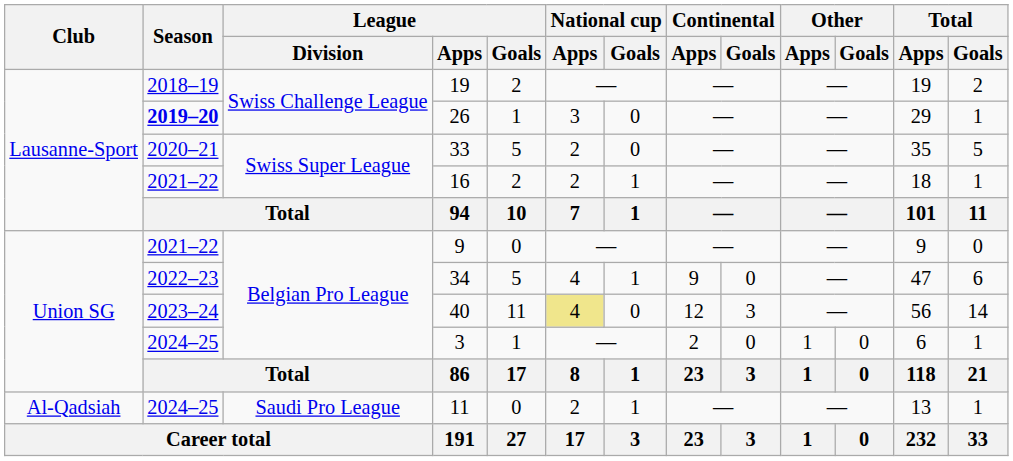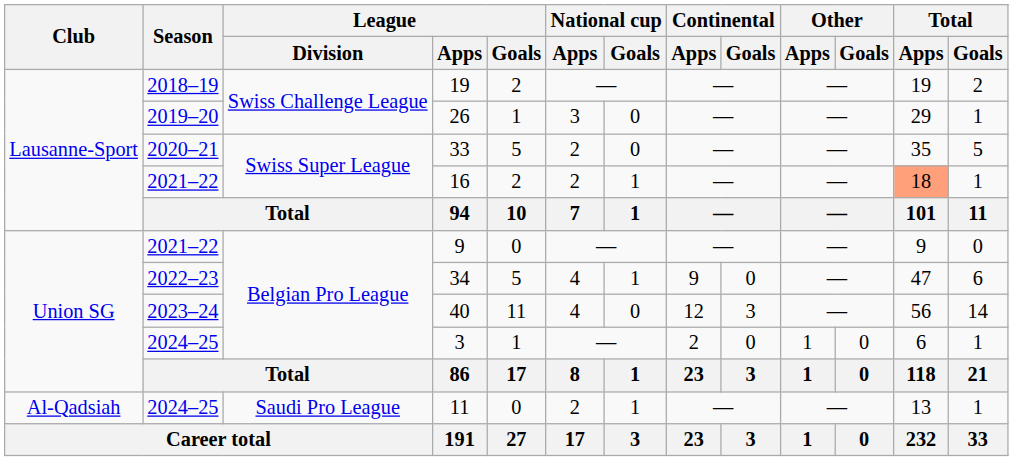(183, 117) bold -> (183, 117) normal
(921, 181) no background -> (921, 181) lightsalmon background
(575, 310) khaki background -> (575, 310) no background
